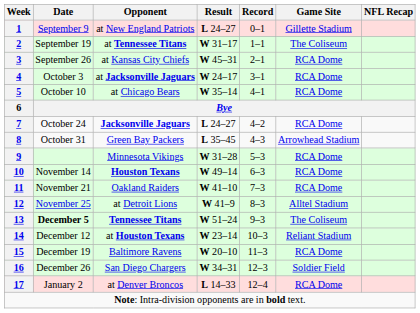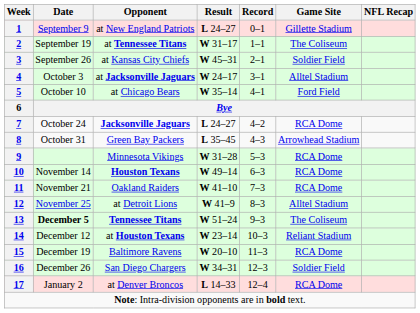(319, 60) RCA Dome -> (319, 60) Soldier Field
(319, 76) RCA Dome -> (319, 76) Alltel Stadium
(319, 92) RCA Dome -> (319, 92) Ford Field
